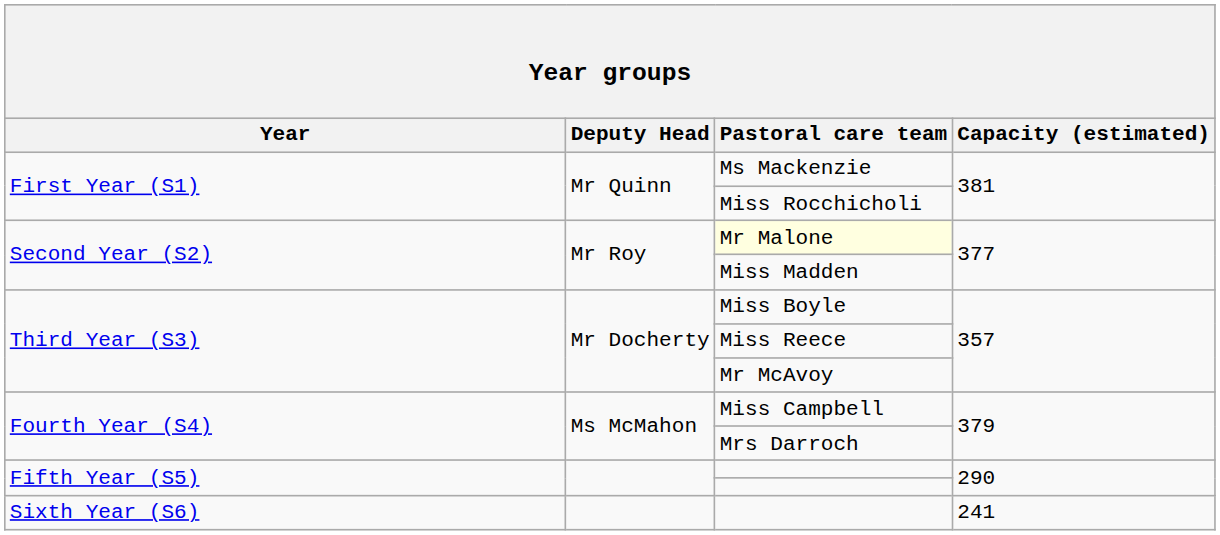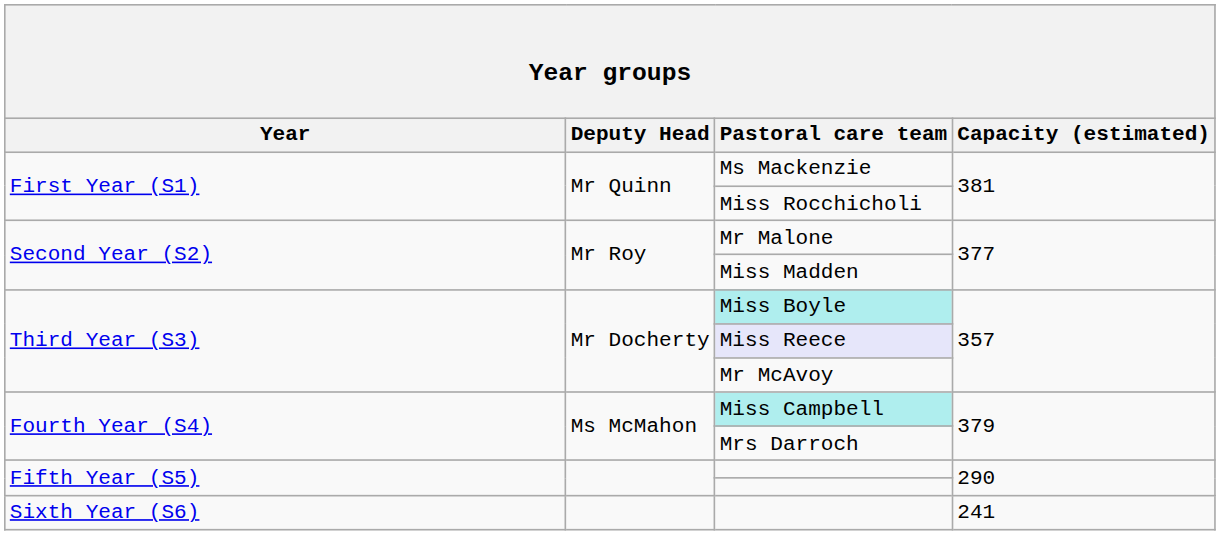(777, 238) lightyellow background -> (777, 238) no background
(783, 306) no background -> (783, 306) paleturquoise background
(783, 341) no background -> (783, 341) lavender background
(802, 409) no background -> (802, 409) paleturquoise background
